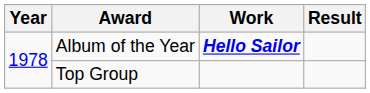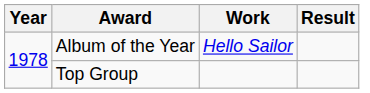(251, 46) bold -> (248, 46) normal
